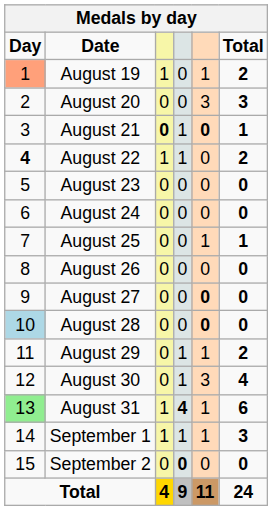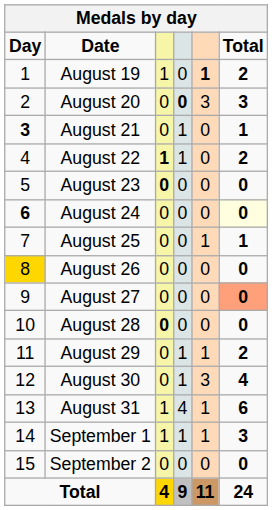(25, 74) lightsalmon background -> (25, 74) no background
(205, 74) normal -> (205, 74) bold
(182, 102) normal -> (182, 102) bold
(25, 130) normal -> (25, 130) bold
(164, 130) bold -> (164, 130) normal
(205, 130) bold -> (205, 130) normal
(25, 158) bold -> (25, 158) normal
(164, 158) normal -> (164, 158) bold
(164, 185) normal -> (164, 185) bold
(25, 213) normal -> (25, 213) bold
(243, 213) no background -> (243, 213) lightyellow background
(25, 269) no background -> (25, 269) gold background
(205, 297) bold -> (205, 297) normal
(243, 297) no background -> (243, 297) lightsalmon background
(25, 325) lightblue background -> (25, 325) no background
(164, 325) normal -> (164, 325) bold
(205, 325) bold -> (205, 325) normal
(25, 408) lightgreen background -> (25, 408) no background
(182, 408) bold -> (182, 408) normal
(182, 464) bold -> (182, 464) normal
